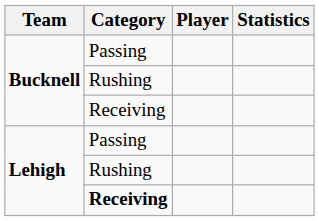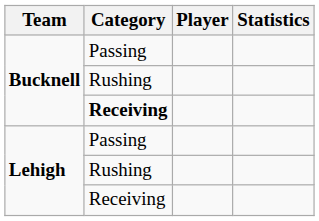(127, 110) normal -> (128, 110) bold
(128, 200) bold -> (127, 200) normal
